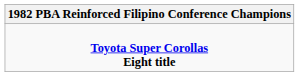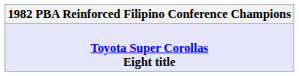(149, 54) no background -> (149, 54) lavender background
